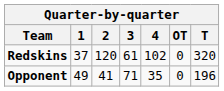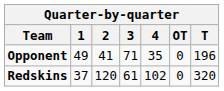rows swapped: (38, 55) <-> (38, 76)
